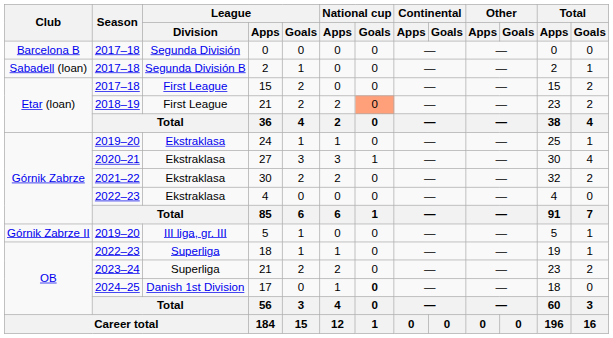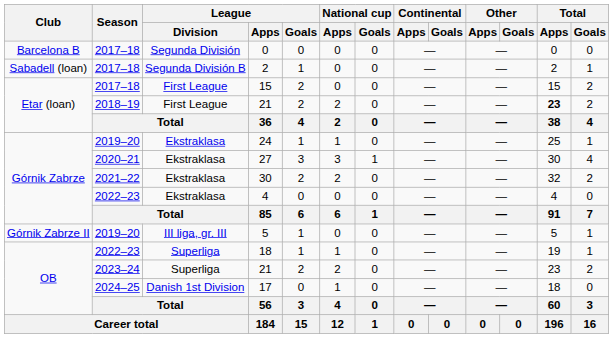(375, 104) lightsalmon background -> (375, 104) no background
(554, 104) normal -> (554, 104) bold
(375, 287) bold -> (375, 287) normal
